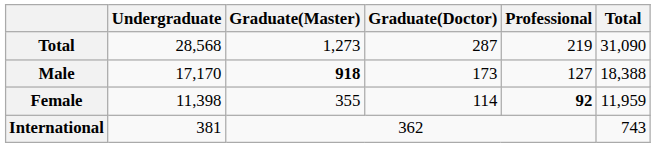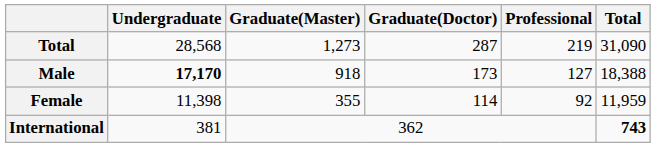(198, 73) normal -> (198, 73) bold
(348, 73) bold -> (348, 73) normal
(584, 101) bold -> (584, 101) normal
(634, 128) normal -> (634, 128) bold
